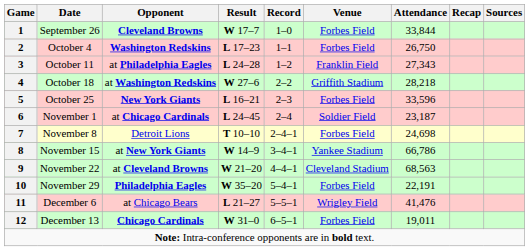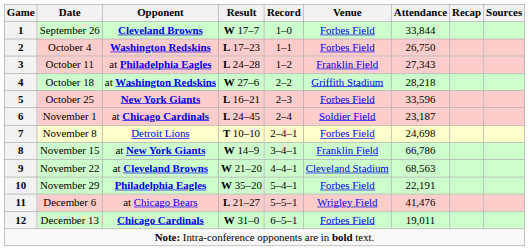(347, 151) Yankee Stadium -> (347, 151) Franklin Field
